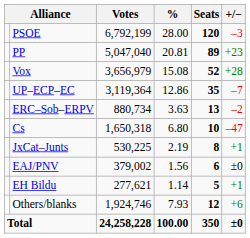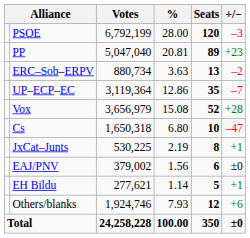rows swapped: (22, 71) <-> (53, 109)
